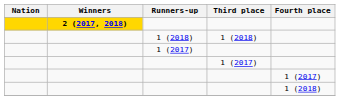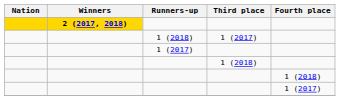(239, 36) 1 (2018) -> (239, 36) 1 (2017)
(239, 62) 1 (2017) -> (239, 62) 1 (2018)
(303, 75) 1 (2017) -> (303, 75) 1 (2018)
(303, 88) 1 (2018) -> (303, 88) 1 (2017)
